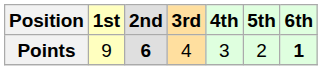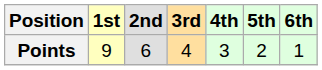(146, 50) bold -> (146, 50) normal
(299, 50) bold -> (299, 50) normal
